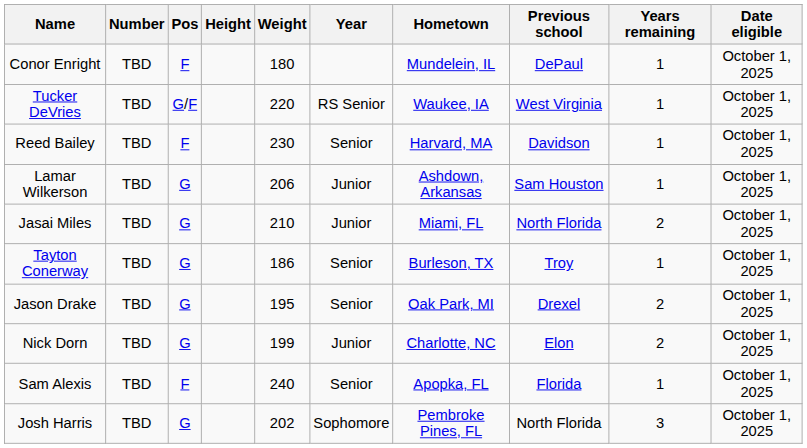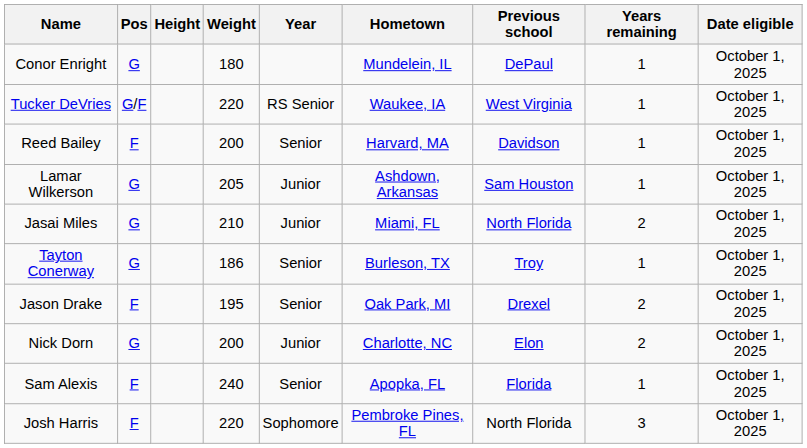- column: (137, 24)
(185, 64) F -> (134, 64) G
(282, 144) 230 -> (231, 144) 200
(282, 184) 206 -> (231, 184) 205
(185, 303) G -> (134, 303) F
(282, 343) 199 -> (231, 343) 200
(185, 423) G -> (134, 423) F
(282, 423) 202 -> (231, 423) 220
